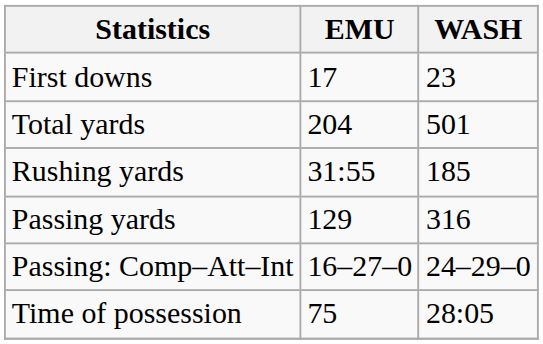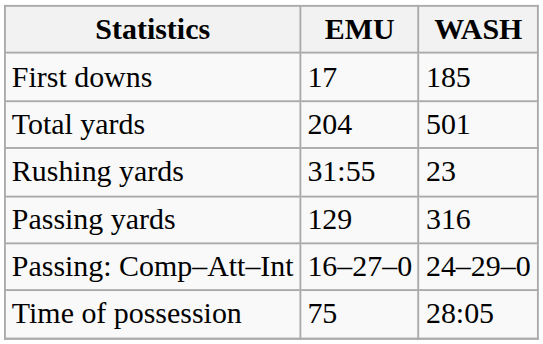(441, 76) 23 -> (448, 76) 185
(448, 171) 185 -> (441, 171) 23
